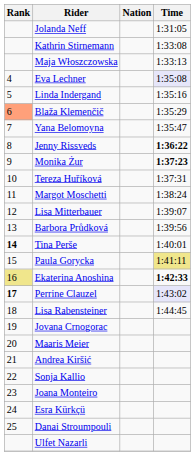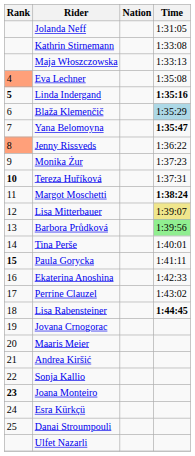(9, 79) no background -> (9, 79) lightsalmon background
(171, 79) lavender background -> (171, 79) no background
(9, 95) normal -> (9, 95) bold
(171, 95) normal -> (172, 95) bold
(9, 112) lightsalmon background -> (9, 112) no background
(171, 112) no background -> (171, 112) lightblue background
(171, 128) normal -> (172, 128) bold
(9, 145) no background -> (9, 145) lightsalmon background
(172, 145) bold -> (171, 145) normal
(172, 161) bold -> (171, 161) normal
(12, 178) normal -> (12, 178) bold
(171, 194) normal -> (172, 194) bold
(171, 211) no background -> (171, 211) khaki background
(171, 227) no background -> (171, 227) lightgreen background
(12, 244) bold -> (12, 244) normal
(12, 261) normal -> (12, 261) bold
(171, 261) khaki background -> (171, 261) no background
(12, 277) khaki background -> (12, 277) no background
(172, 277) bold -> (171, 277) normal
(12, 294) bold -> (12, 294) normal
(171, 294) lavender background -> (171, 294) no background
(171, 310) normal -> (172, 310) bold
(12, 393) normal -> (12, 393) bold
